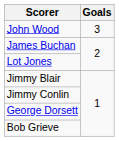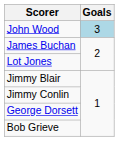(97, 29) no background -> (97, 29) lightblue background
